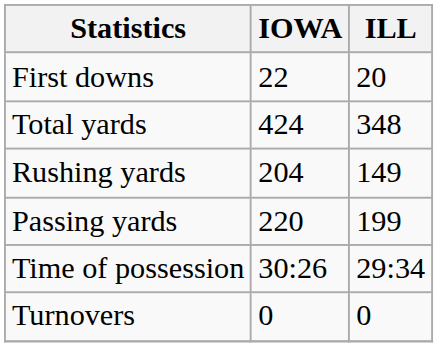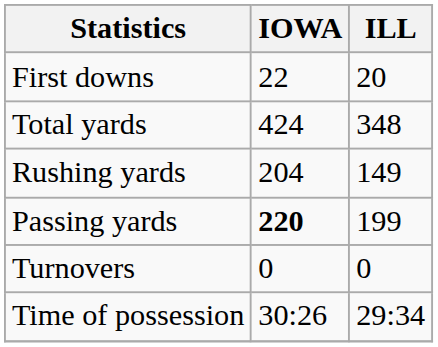(281, 220) normal -> (281, 220) bold
rows swapped: (74, 316) <-> (128, 268)
